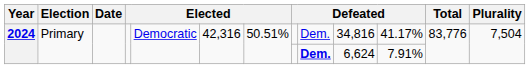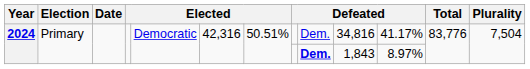(359, 53) 6,624 -> (359, 53) 1,843
(405, 53) 7.91% -> (405, 53) 8.97%
